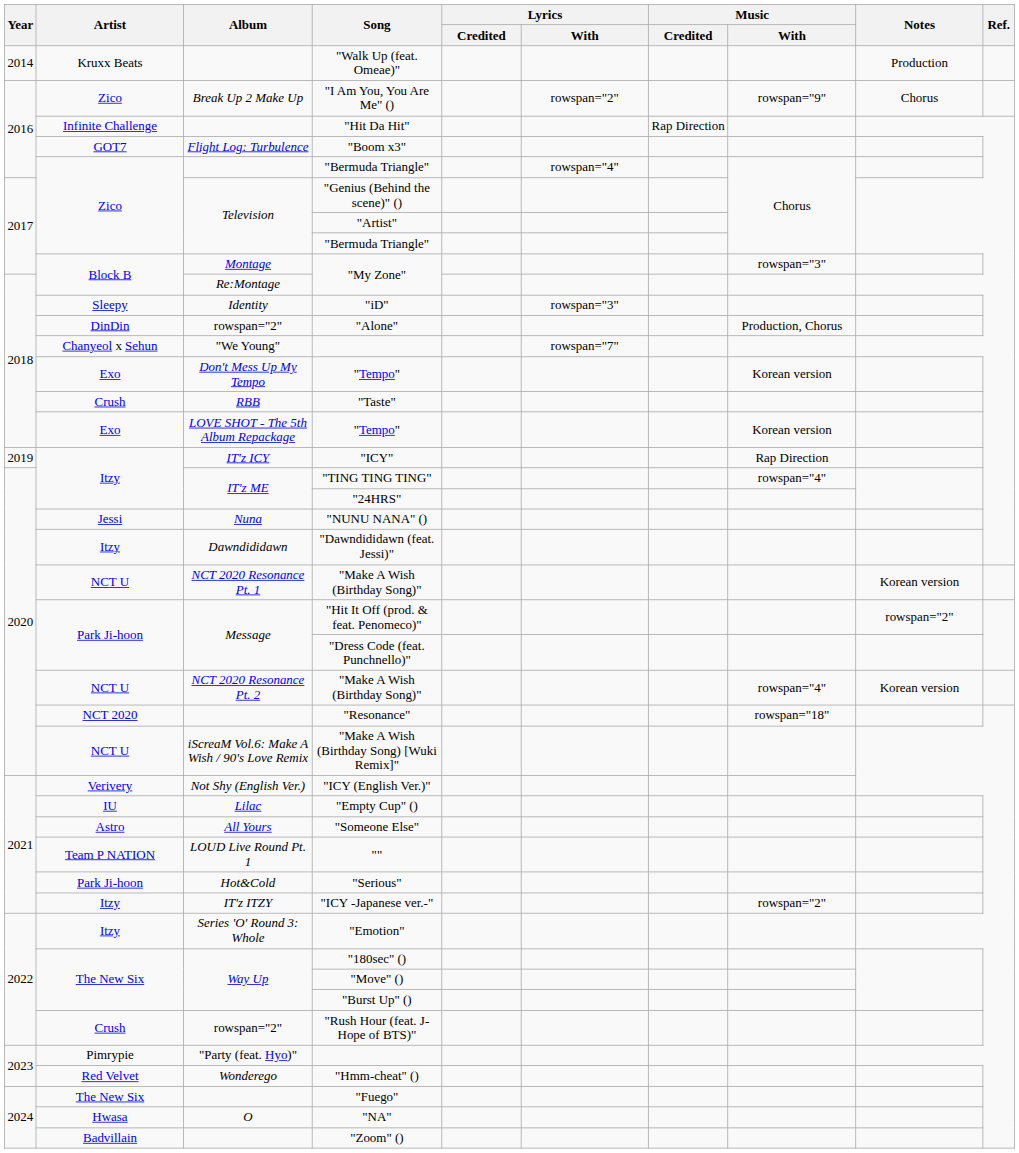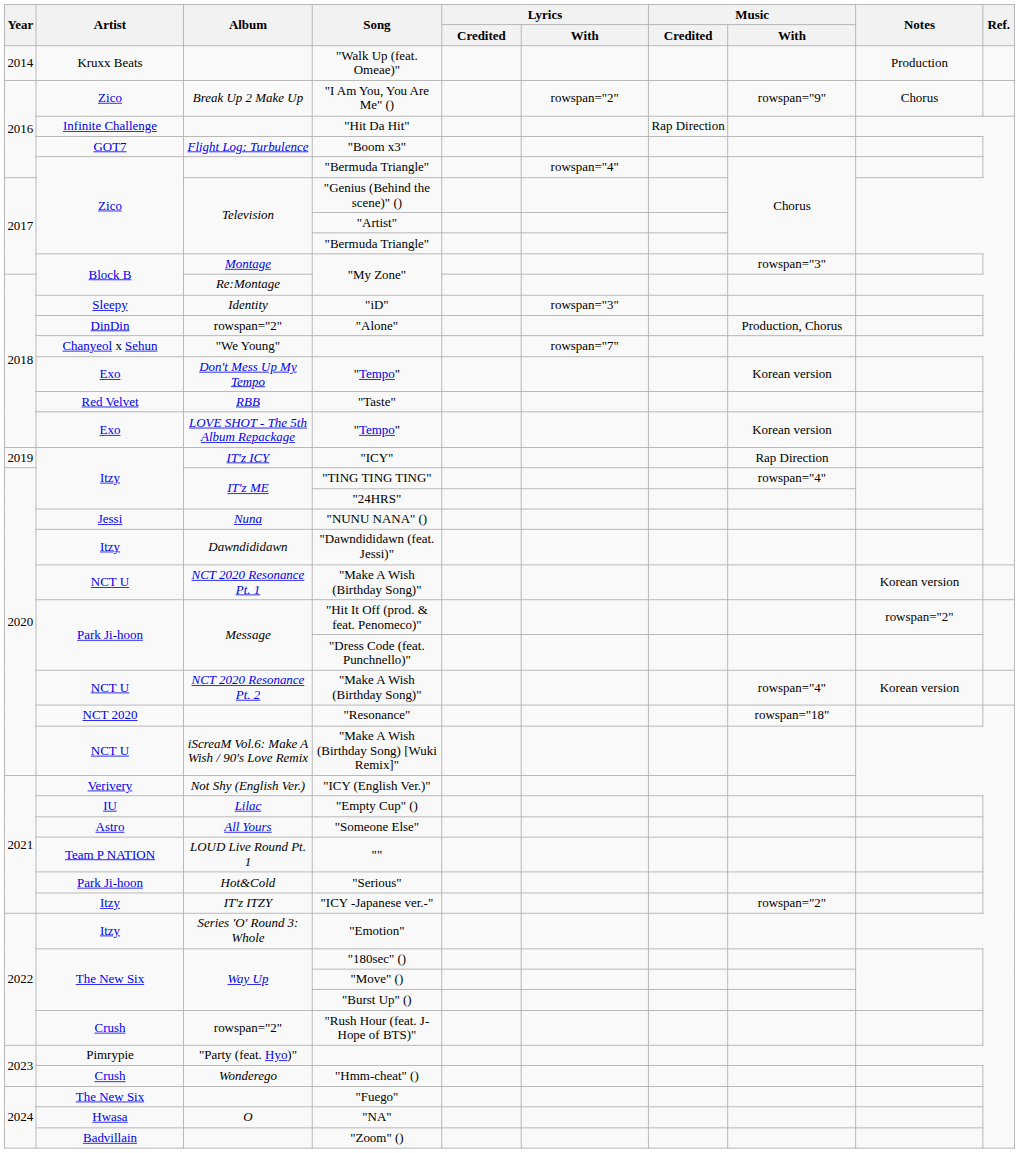(110, 401) Crush -> (110, 401) Red Velvet
(110, 1076) Red Velvet -> (110, 1076) Crush
